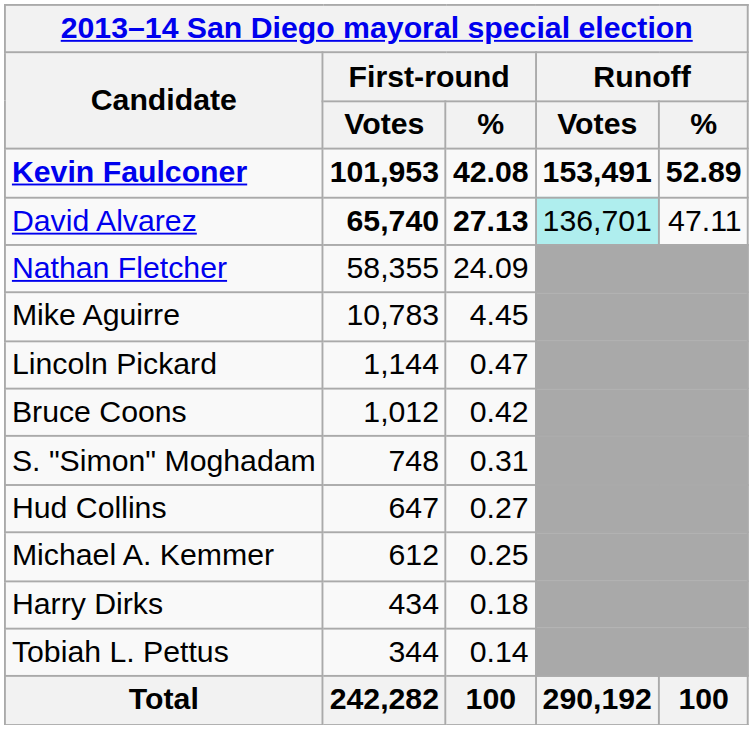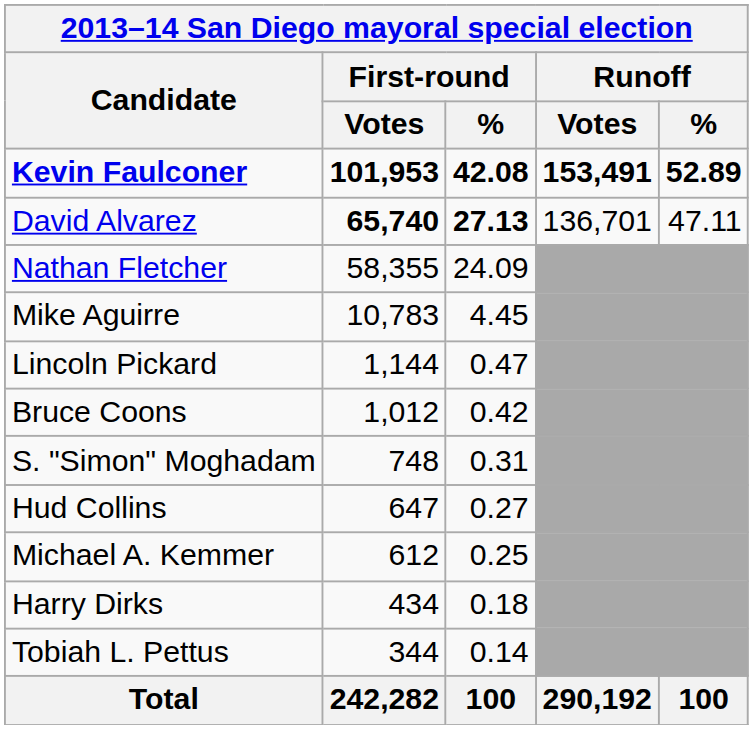(597, 220) paleturquoise background -> (597, 220) no background
